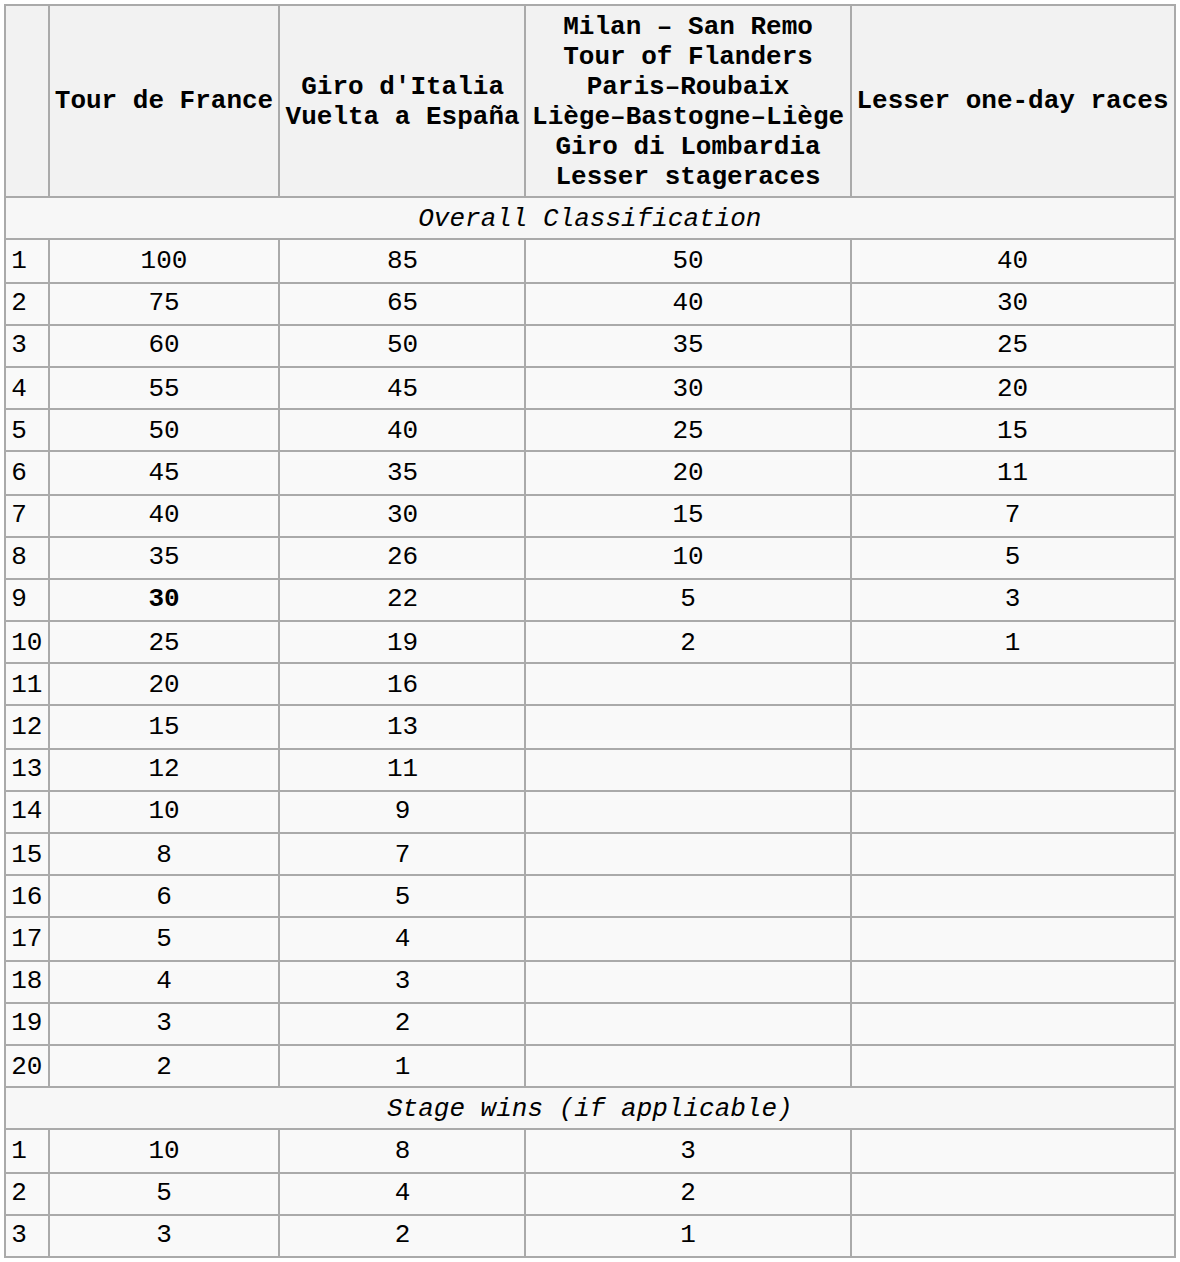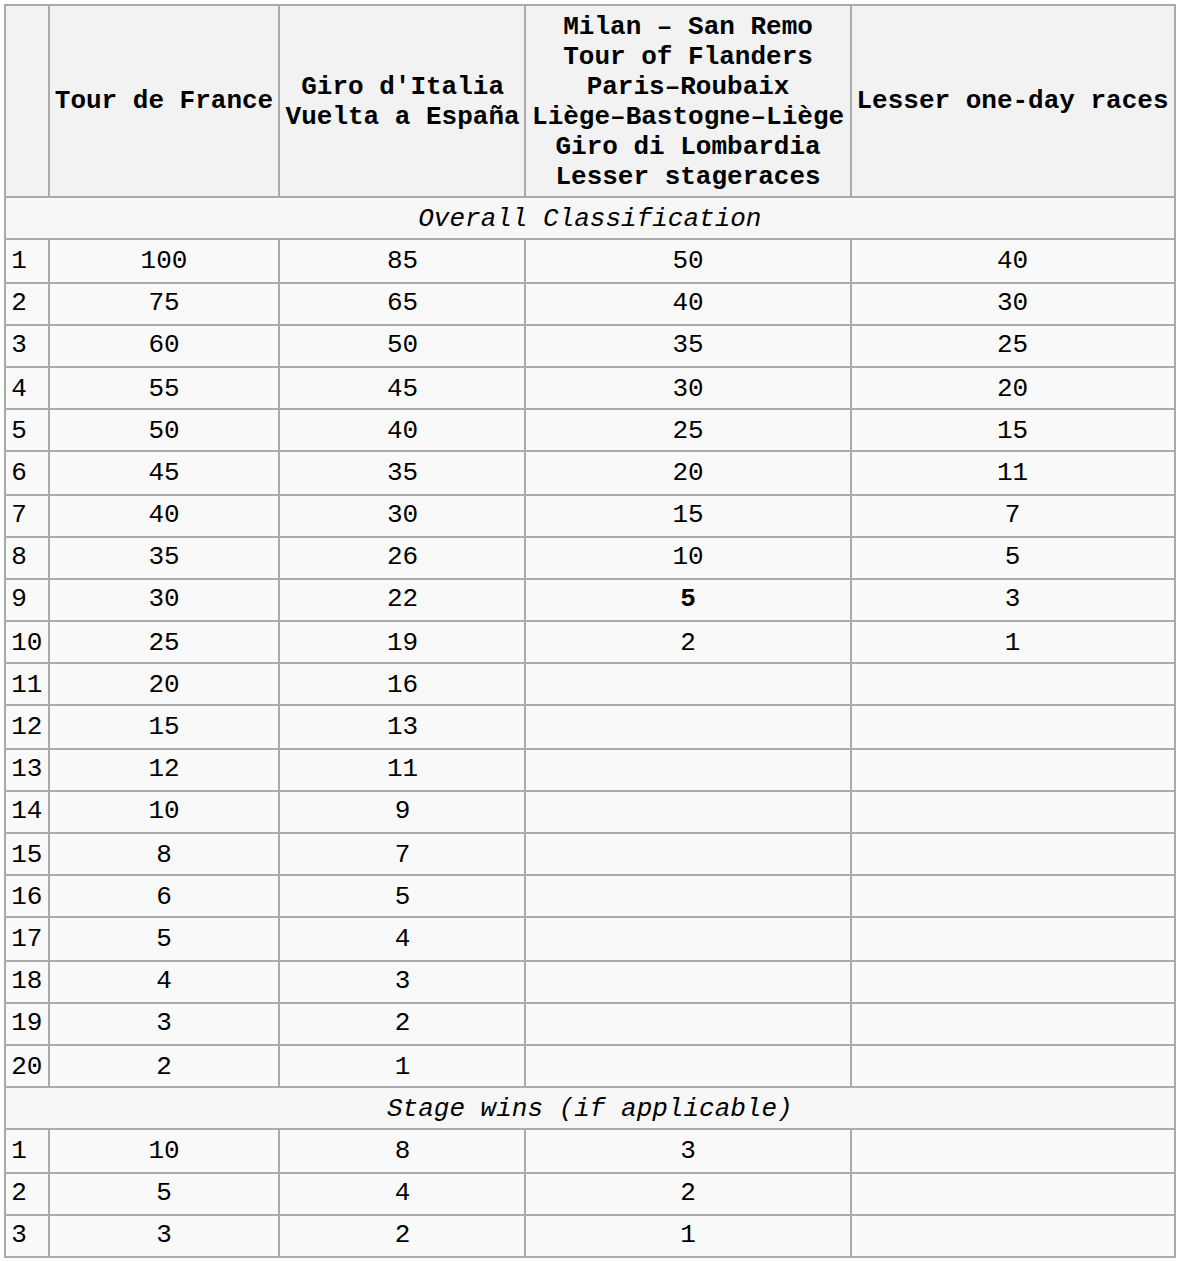(164, 600) bold -> (164, 600) normal
(688, 600) normal -> (688, 600) bold
